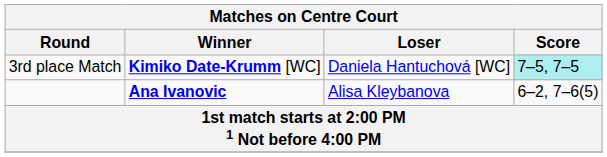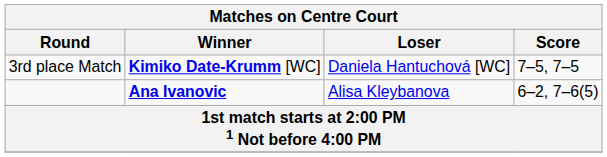(548, 67) paleturquoise background -> (548, 67) no background
